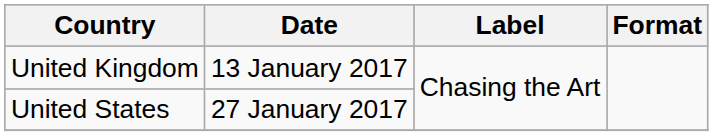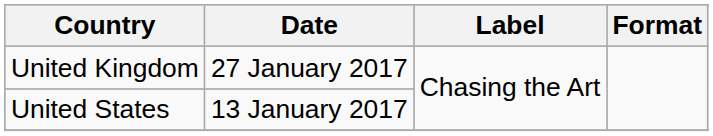(309, 67) 13 January 2017 -> (309, 67) 27 January 2017
(309, 109) 27 January 2017 -> (309, 109) 13 January 2017
